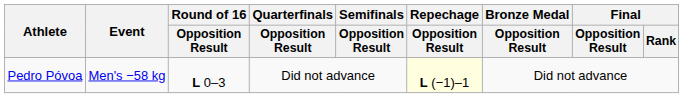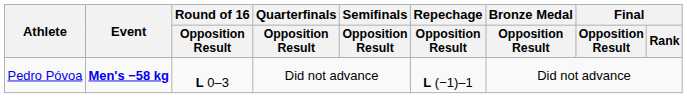(127, 76) normal -> (129, 76) bold
(445, 83) lightyellow background -> (448, 83) no background
